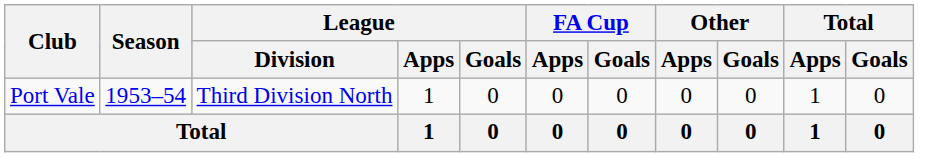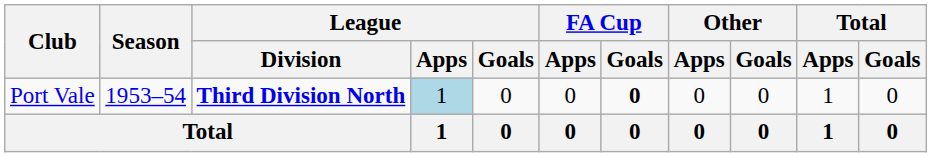(295, 95) normal -> (301, 95) bold
(429, 95) no background -> (442, 95) lightblue background
(622, 95) normal -> (635, 95) bold
